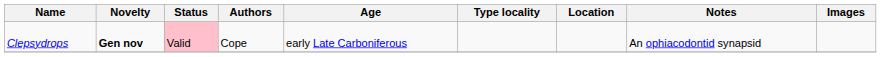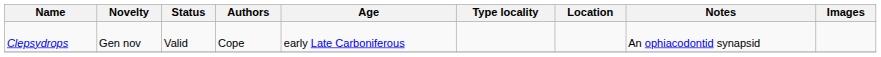(121, 43) bold -> (120, 43) normal
(179, 43) pink background -> (176, 43) no background
